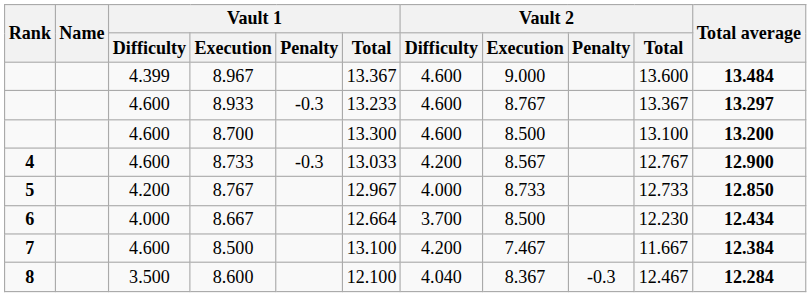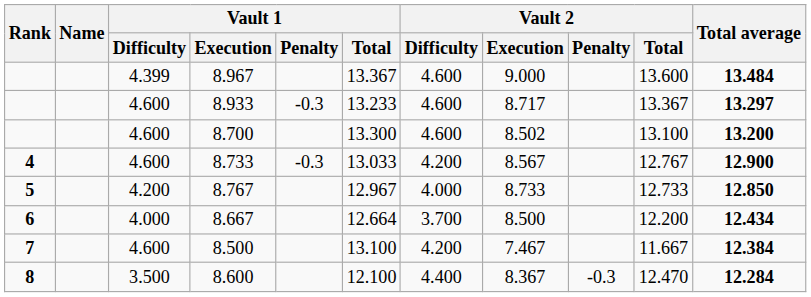(525, 104) 8.767 -> (525, 104) 8.717
(525, 133) 8.500 -> (525, 133) 8.502
(664, 219) 12.230 -> (664, 219) 12.200
(441, 276) 4.040 -> (441, 276) 4.400
(664, 276) 12.467 -> (664, 276) 12.470
